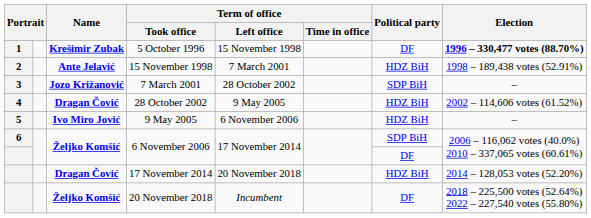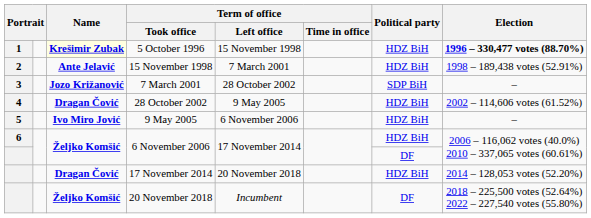(87, 49) no background -> (87, 49) lightyellow background
(407, 49) DF -> (407, 49) HDZ BiH
(407, 138) SDP BiH -> (407, 138) HDZ BiH
